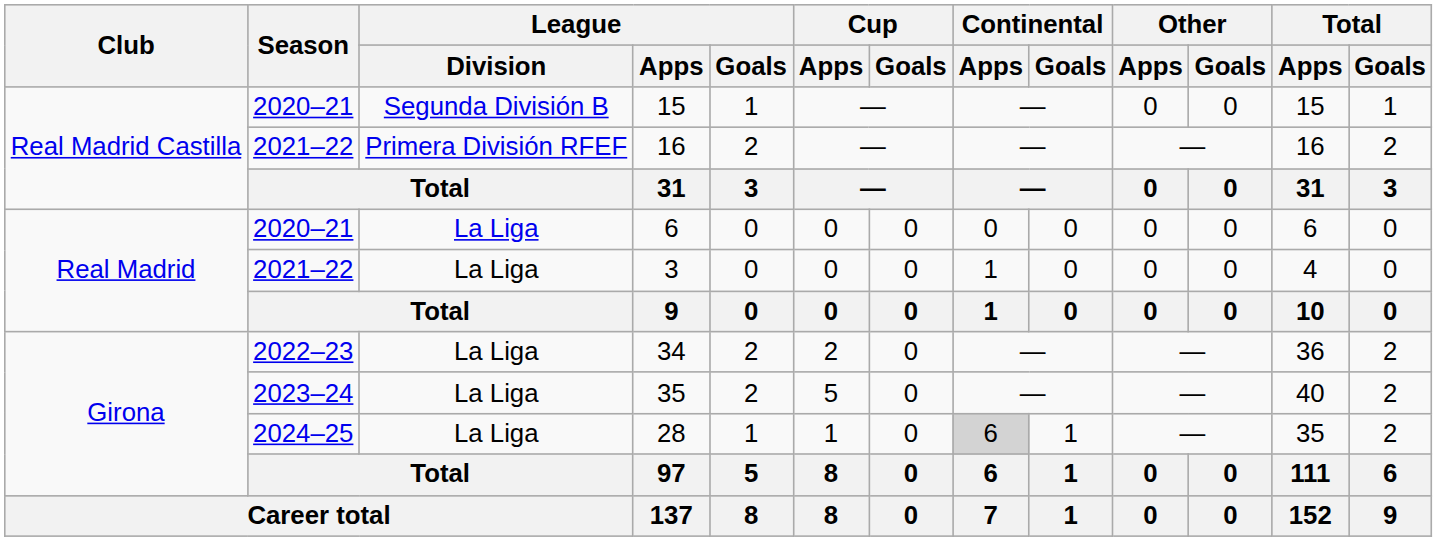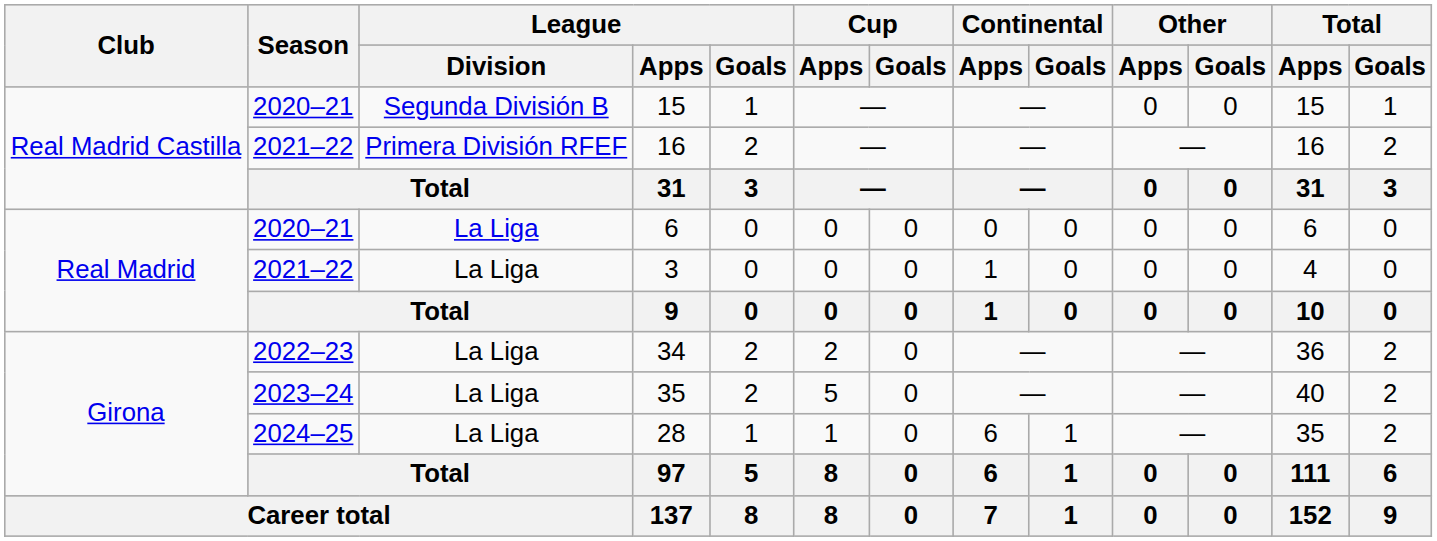(991, 433) lightgrey background -> (991, 433) no background
